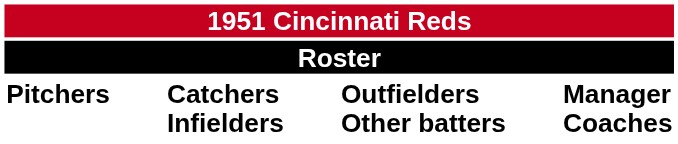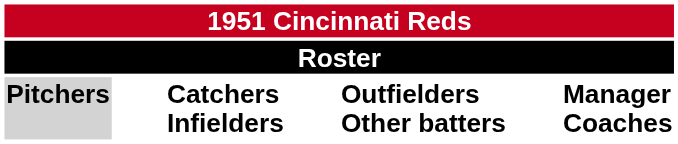(58, 94) no background -> (58, 94) lightgrey background
